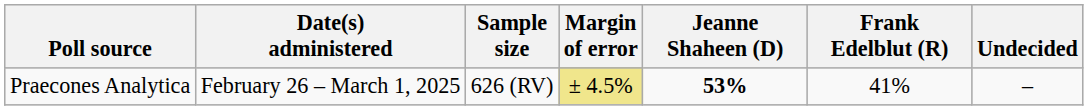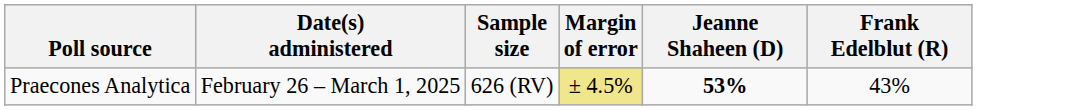- column: (1027, 49)
(890, 85) 41% -> (890, 85) 43%
